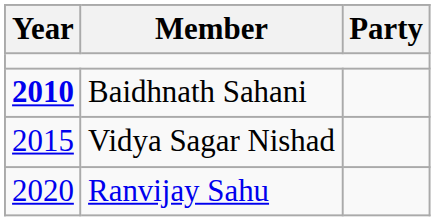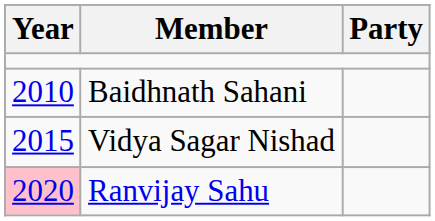(43, 92) bold -> (43, 92) normal
(43, 190) no background -> (43, 190) pink background
